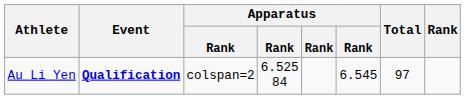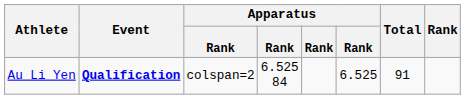(358, 75) 6.545 -> (358, 75) 6.525
(402, 75) 97 -> (402, 75) 91
